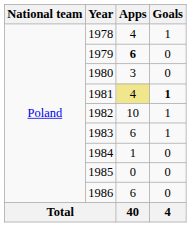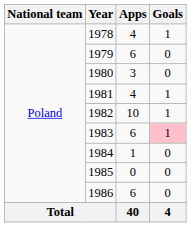(133, 53) bold -> (133, 53) normal
(133, 93) khaki background -> (133, 93) no background
(168, 93) bold -> (168, 93) normal
(168, 133) no background -> (168, 133) pink background
